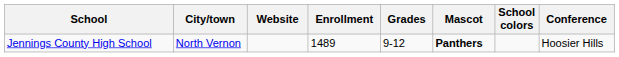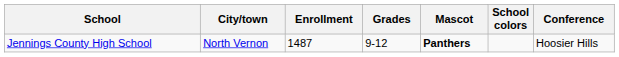- column: (278, 19)
(323, 43) 1489 -> (300, 43) 1487
